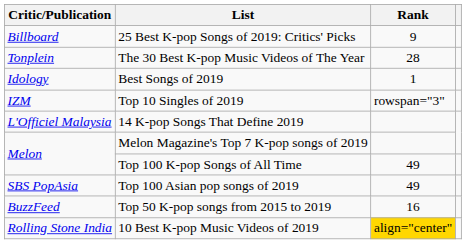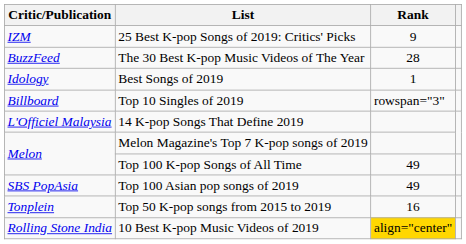(33, 36) Billboard -> (19, 36) IZM
(31, 57) Tonplein -> (34, 57) BuzzFeed
(19, 100) IZM -> (33, 100) Billboard
(34, 206) BuzzFeed -> (31, 206) Tonplein
